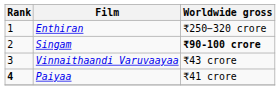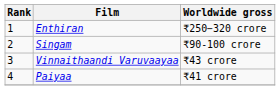(222, 45) bold -> (222, 45) normal
(10, 77) bold -> (10, 77) normal
